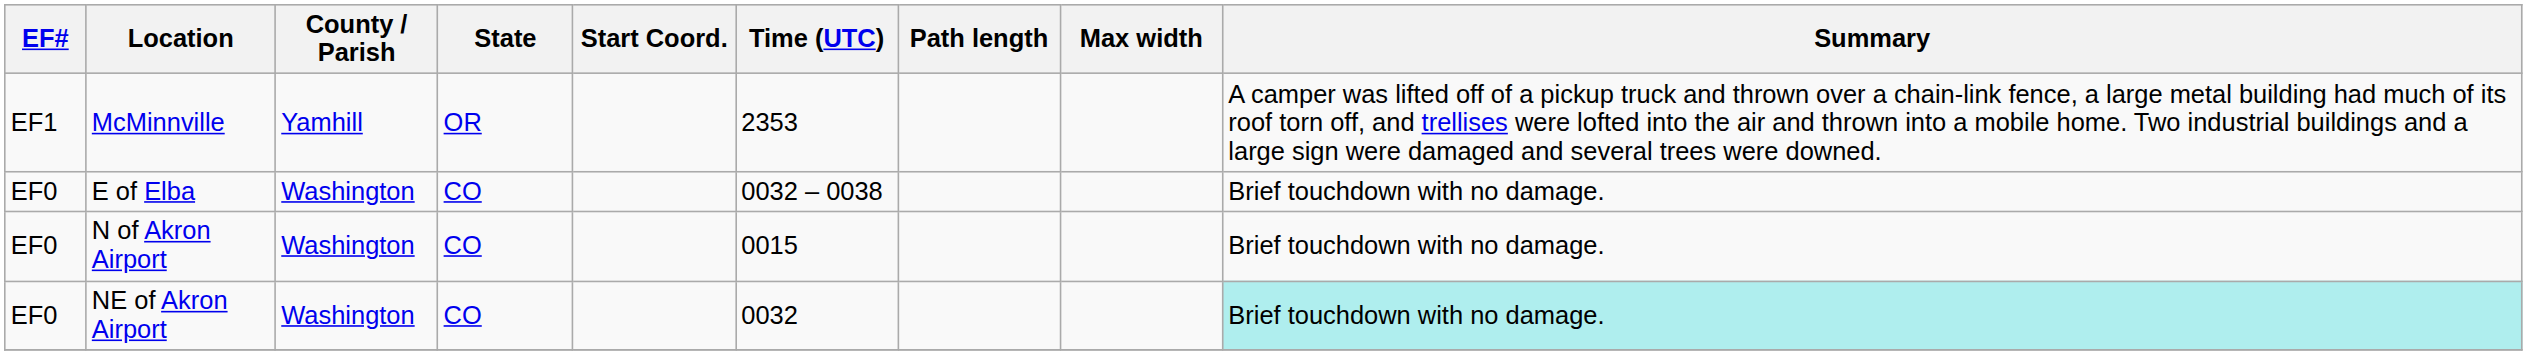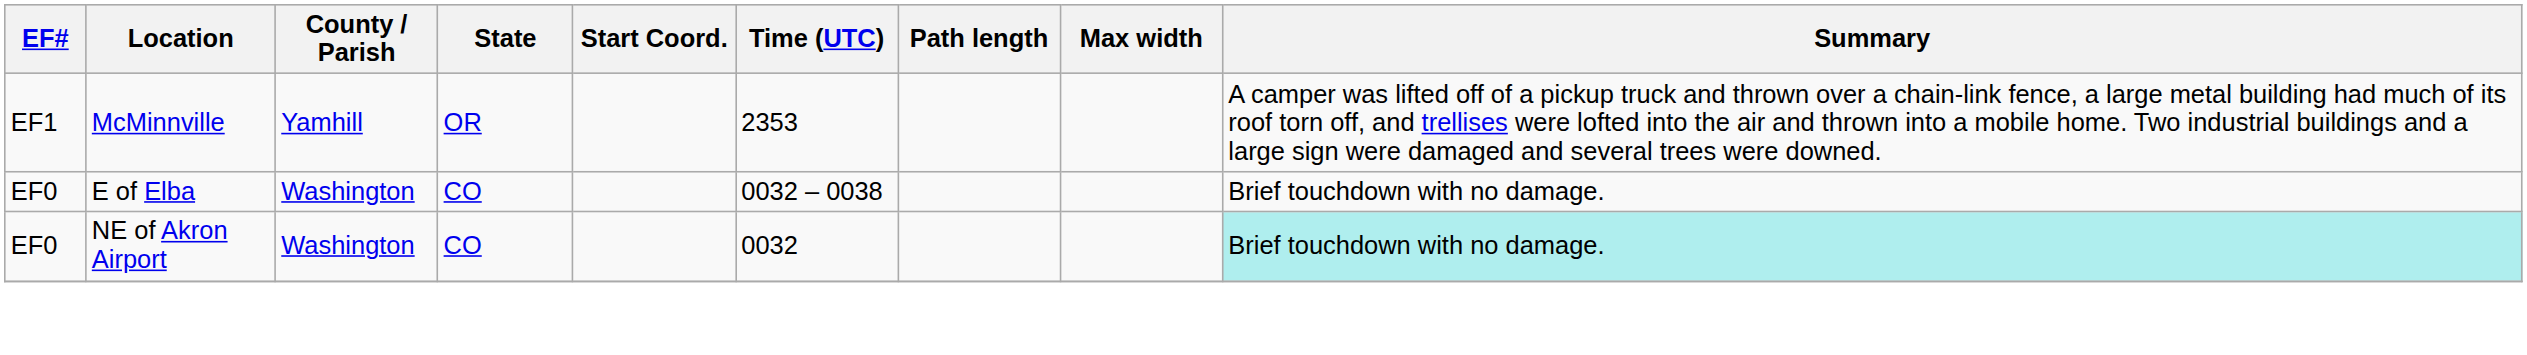- row: (151, 245)
